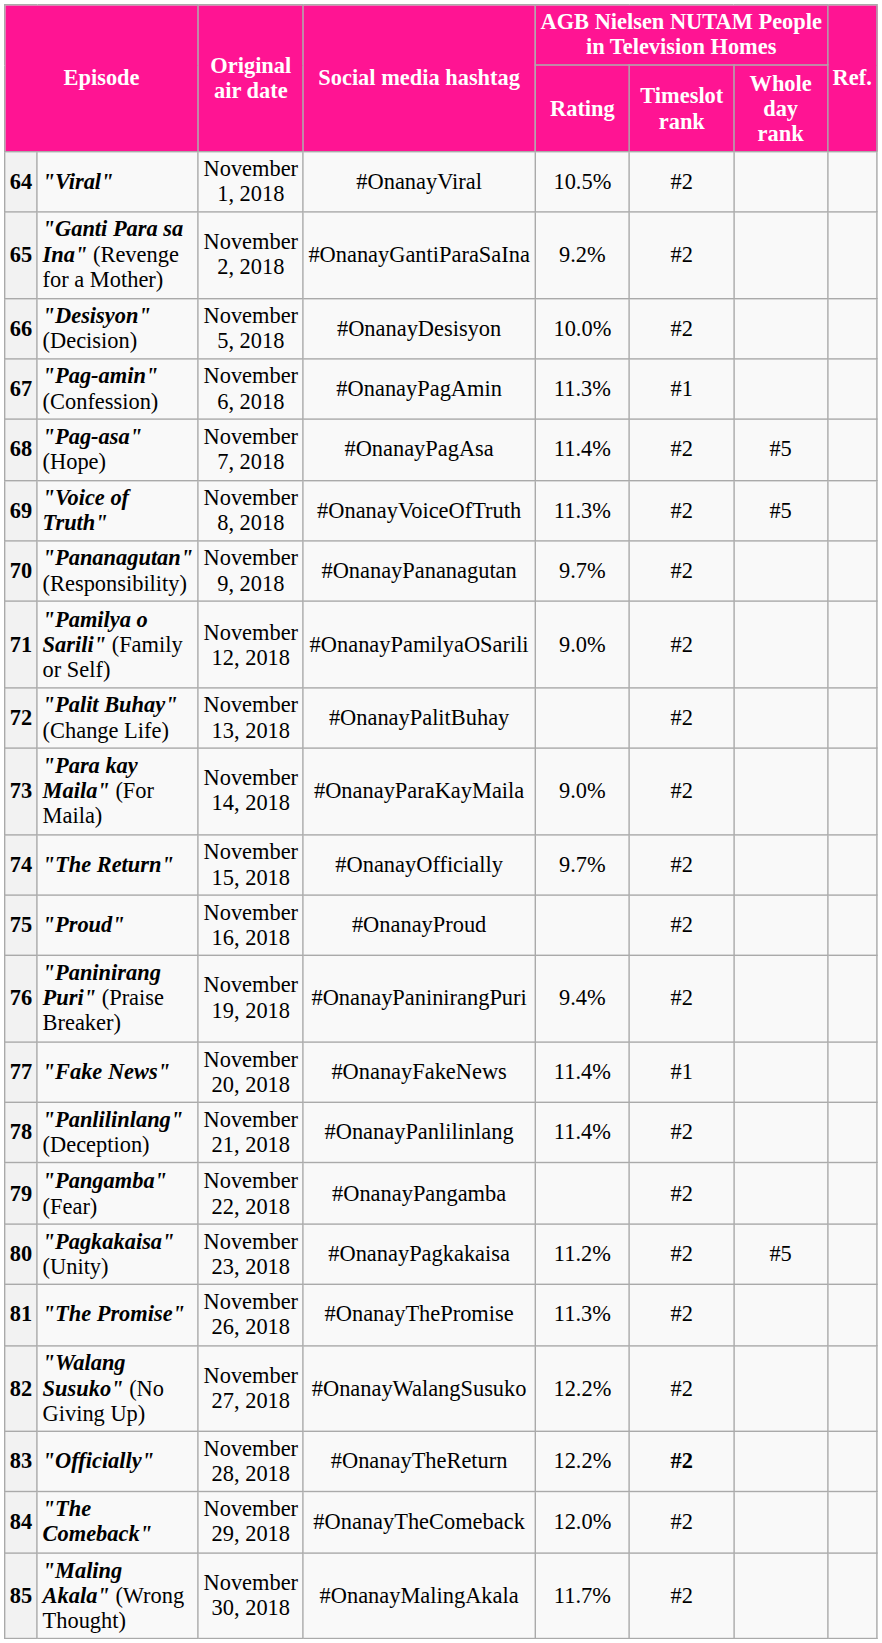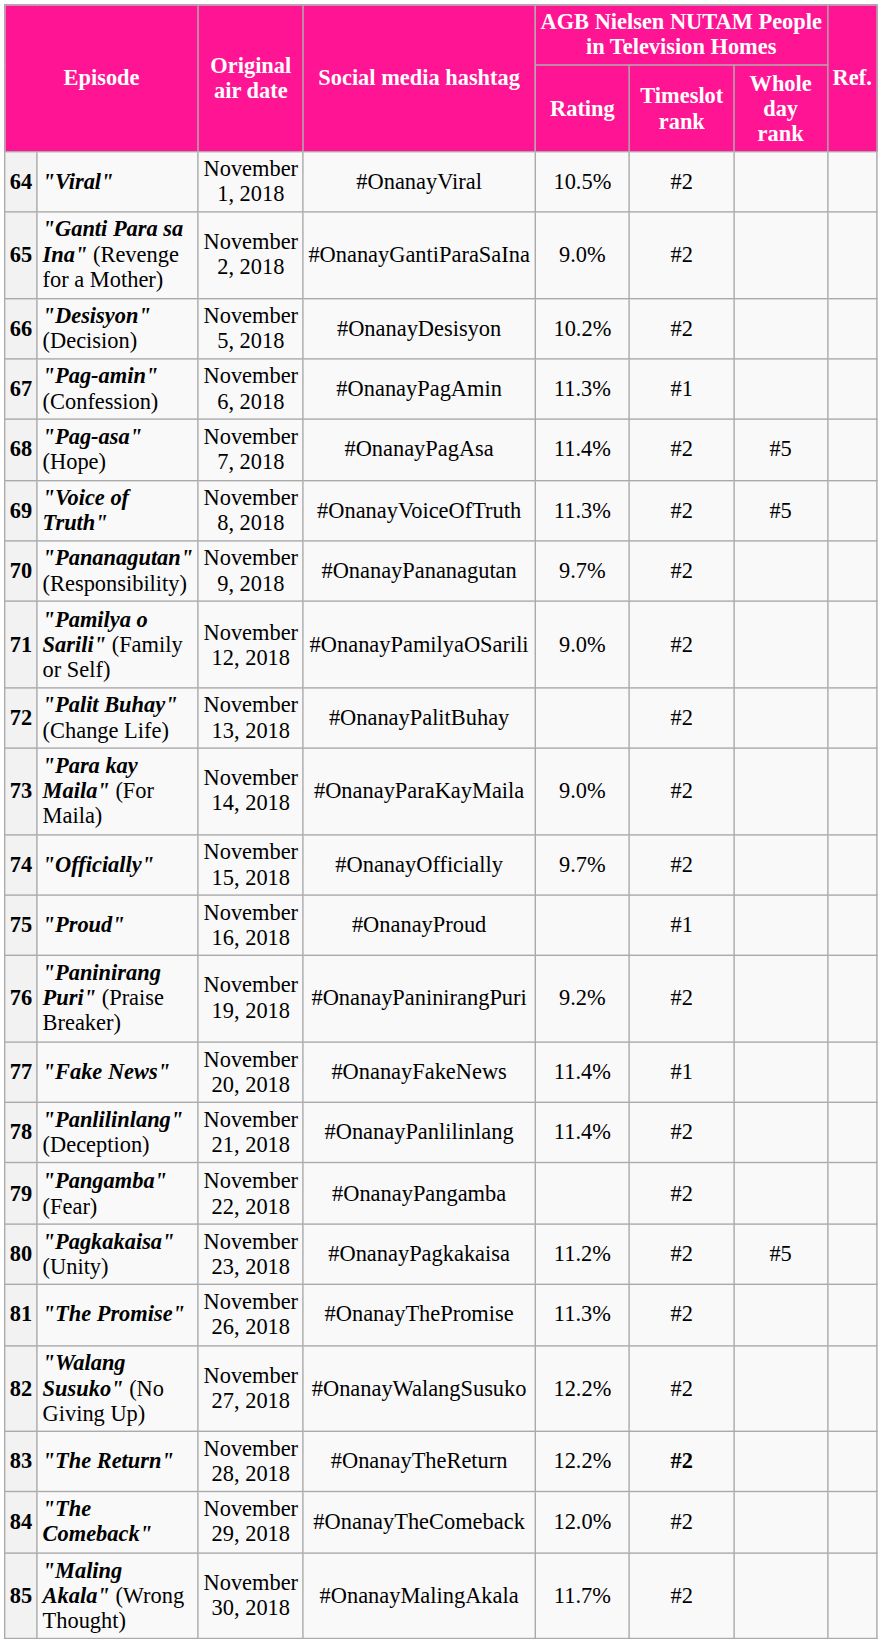(582, 254) 9.2% -> (582, 254) 9.0%
(582, 328) 10.0% -> (582, 328) 10.2%
(108, 864) "The Return" -> (98, 864) "Officially"
(682, 925) #2 -> (682, 925) #1
(582, 998) 9.4% -> (582, 998) 9.2%
(98, 1461) "Officially" -> (108, 1461) "The Return"
